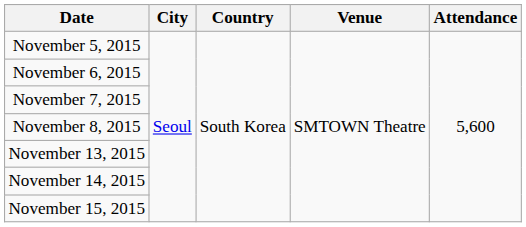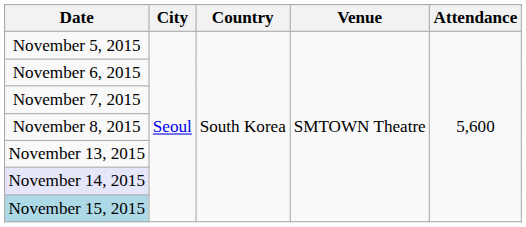(77, 180) no background -> (77, 180) lavender background
(77, 208) no background -> (77, 208) lightblue background
